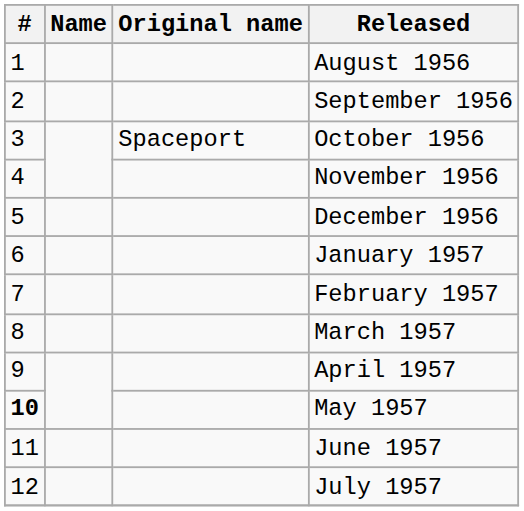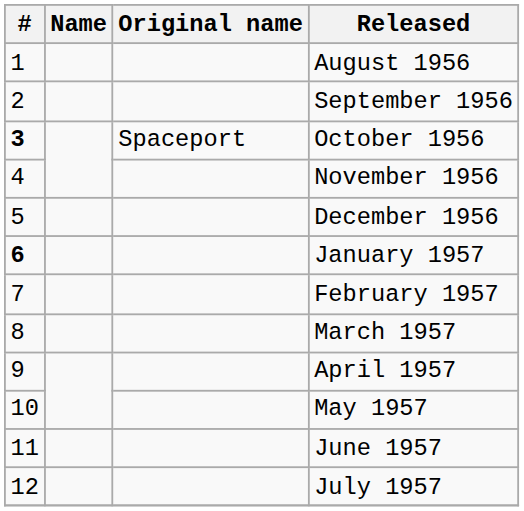(18, 140) normal -> (18, 140) bold
(18, 256) normal -> (18, 256) bold
(25, 410) bold -> (25, 410) normal
